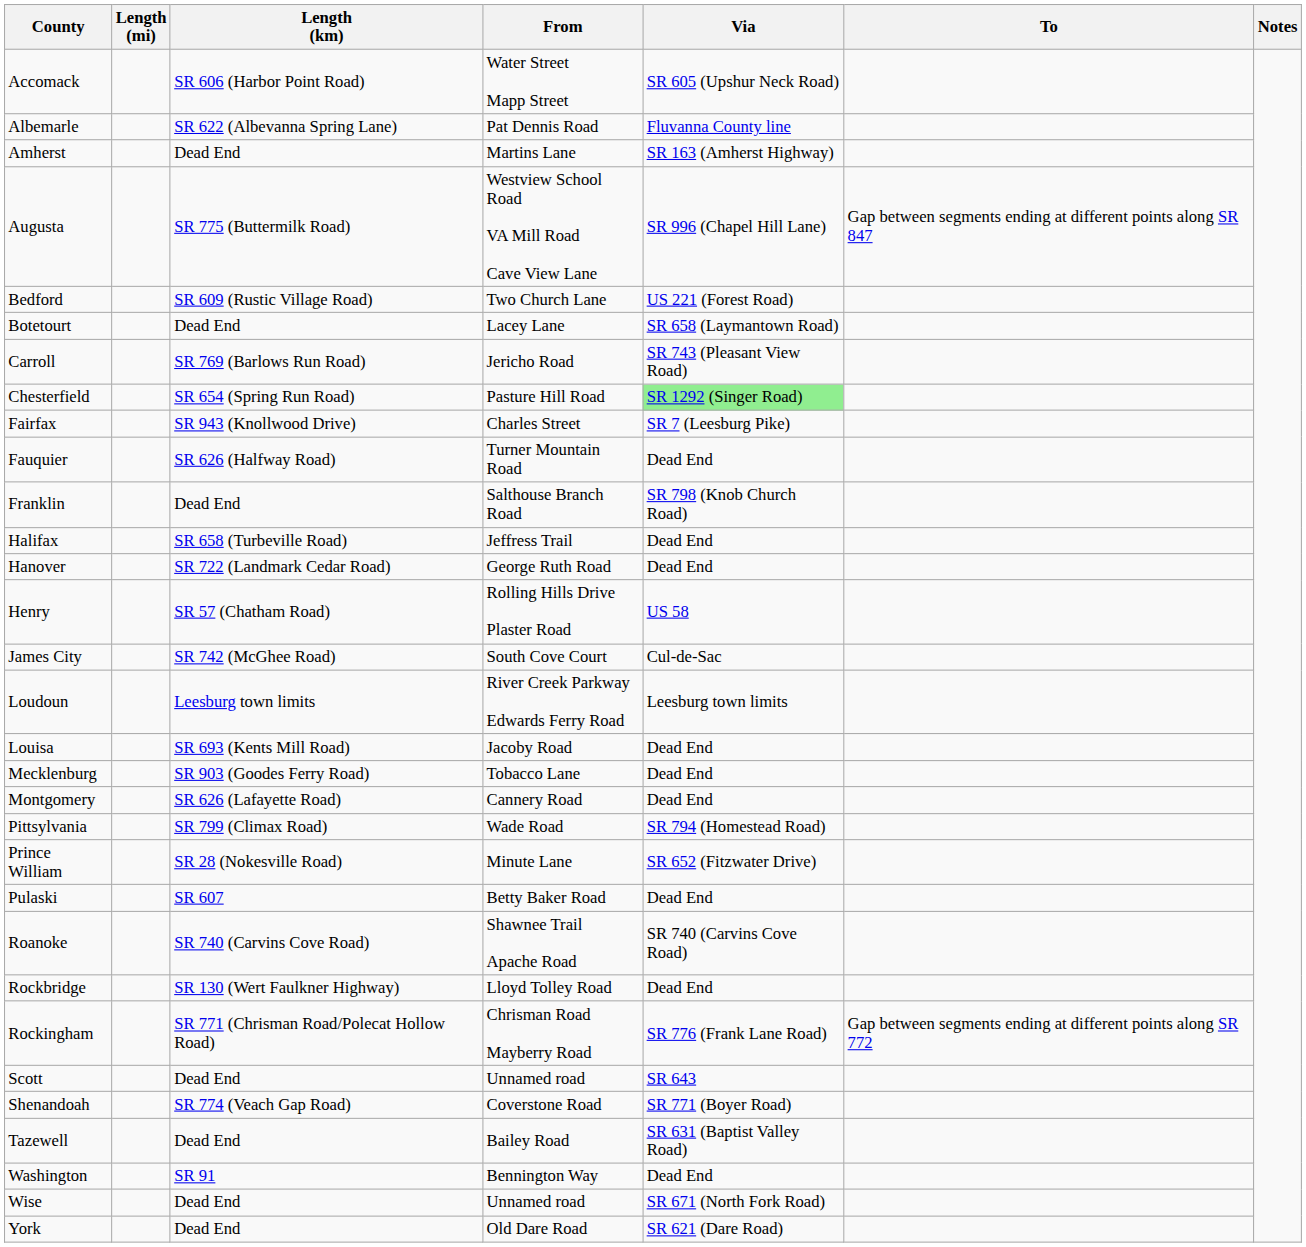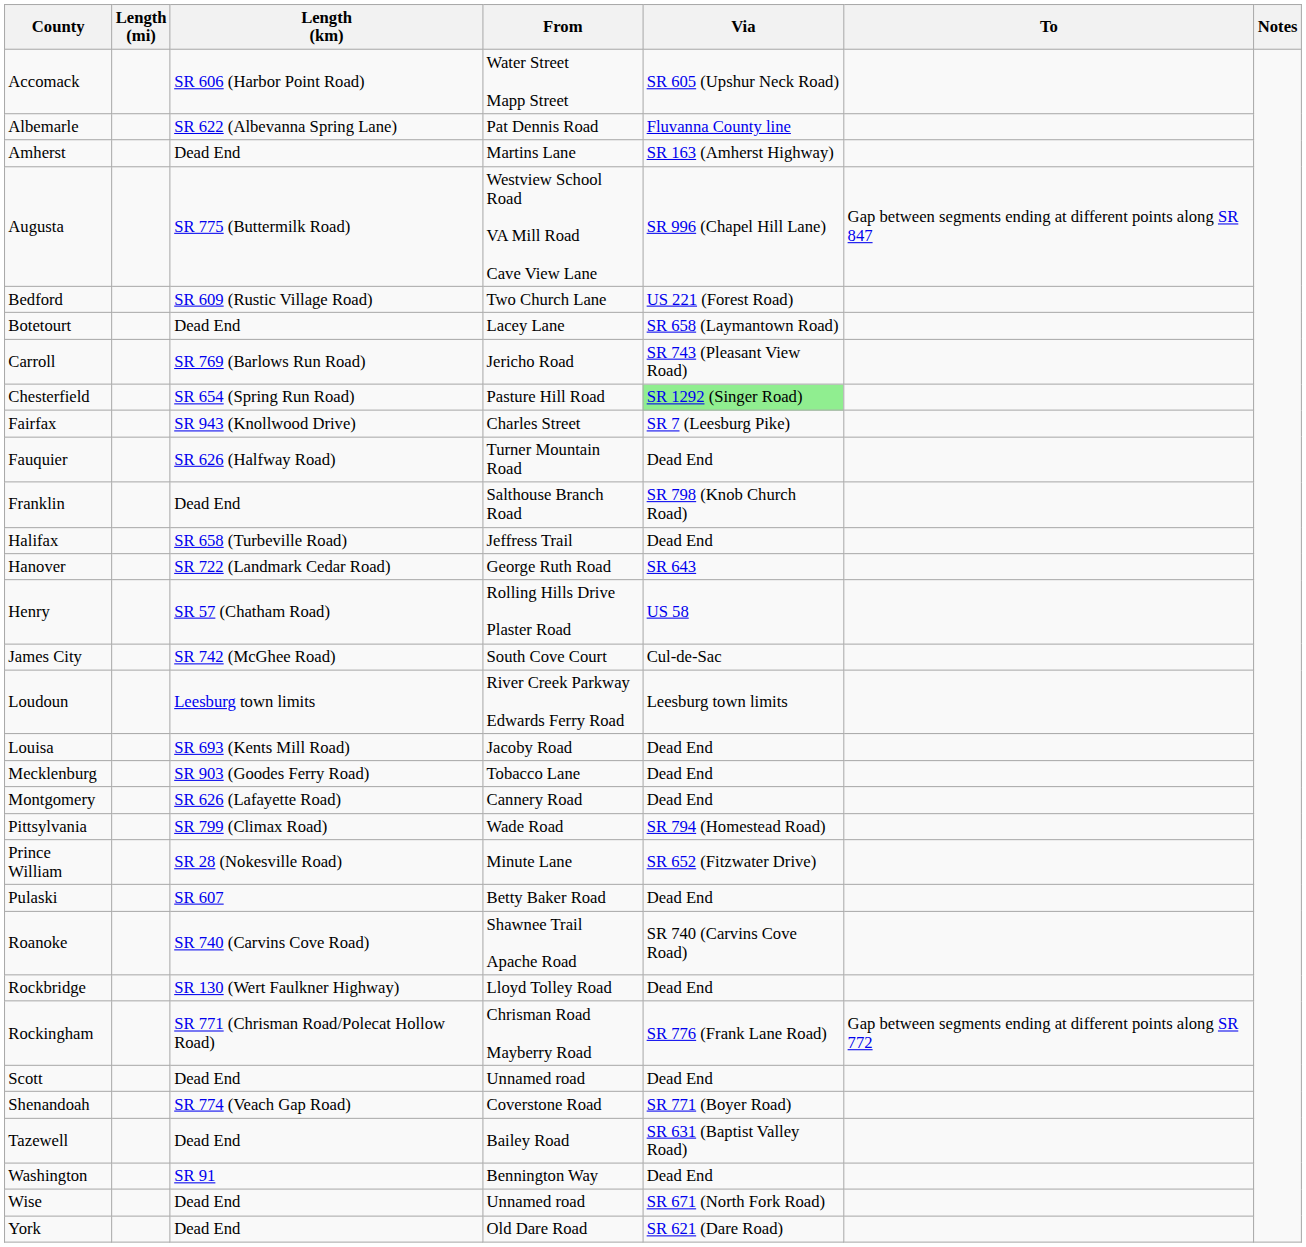(680, 566) Dead End -> (671, 566) SR 643
(671, 1078) SR 643 -> (680, 1078) Dead End
